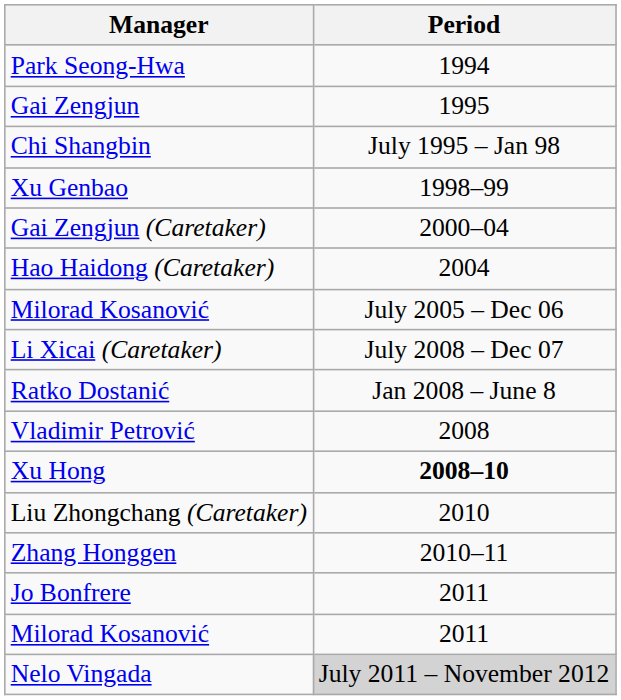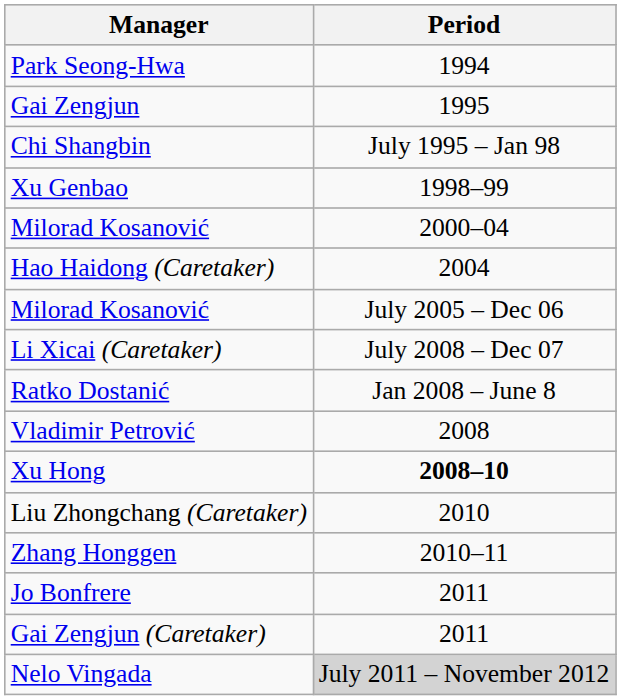(138, 227) Gai Zengjun (Caretaker) -> (110, 227) Milorad Kosanović
(110, 633) Milorad Kosanović -> (138, 633) Gai Zengjun (Caretaker)
